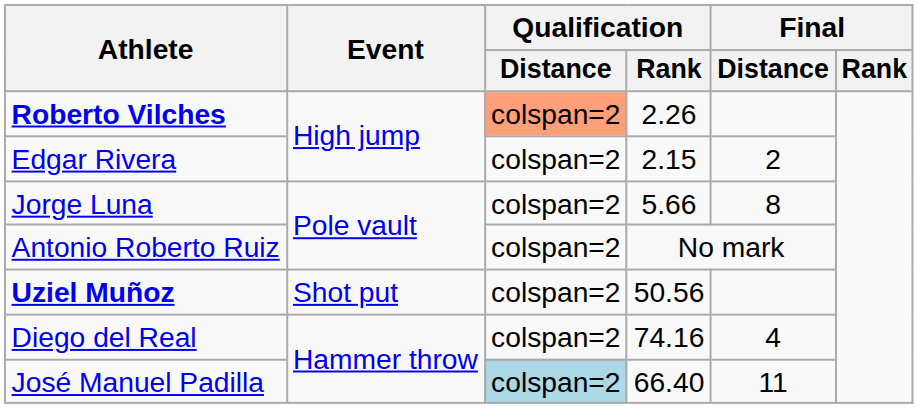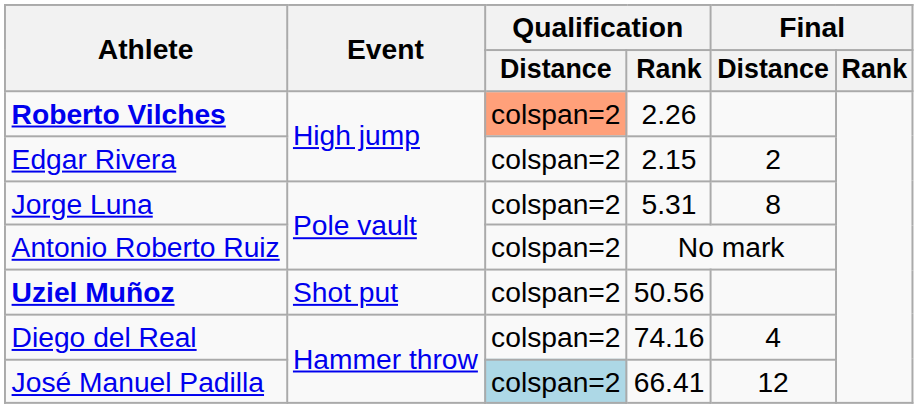(669, 204) 5.66 -> (669, 204) 5.31
(669, 382) 66.40 -> (669, 382) 66.41
(773, 382) 11 -> (773, 382) 12
